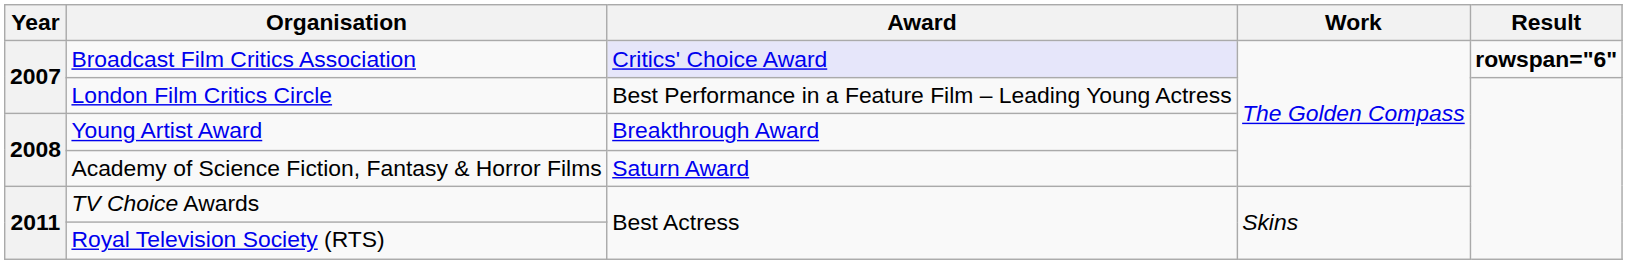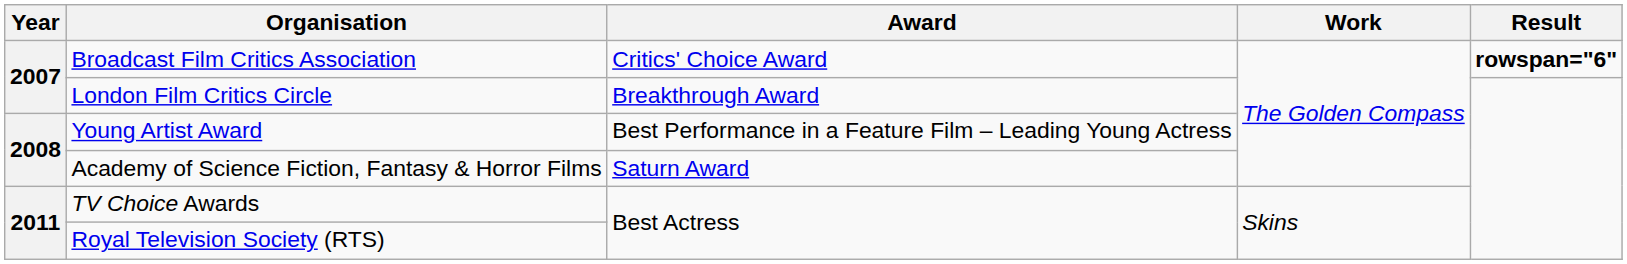(720, 58) lavender background -> (720, 58) no background
(922, 95) Best Performance in a Feature Film – Leading Young Actress -> (716, 95) Breakthrough Award
(716, 131) Breakthrough Award -> (922, 131) Best Performance in a Feature Film – Leading Young Actress
